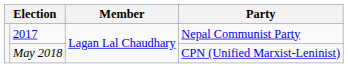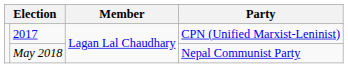(241, 33) Nepal Communist Party -> (261, 33) CPN (Unified Marxist-Leninist)
(261, 53) CPN (Unified Marxist-Leninist) -> (241, 53) Nepal Communist Party
